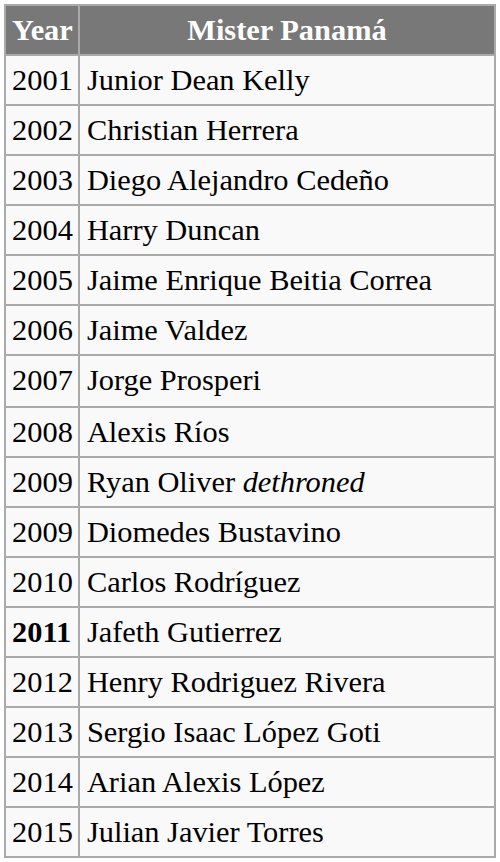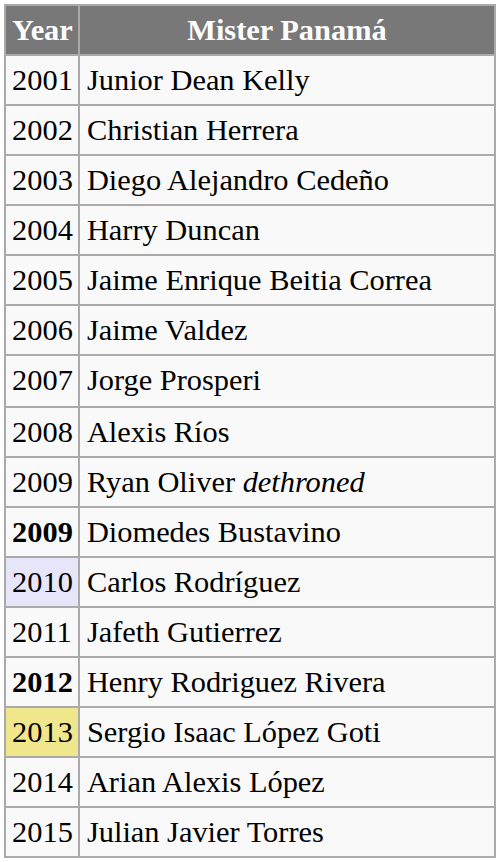(42, 530) normal -> (42, 530) bold
(42, 581) no background -> (42, 581) lavender background
(42, 631) bold -> (42, 631) normal
(42, 681) normal -> (42, 681) bold
(42, 731) no background -> (42, 731) khaki background
